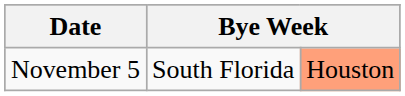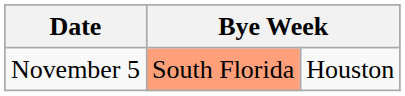(223, 68) no background -> (223, 68) lightsalmon background
(350, 68) lightsalmon background -> (350, 68) no background
